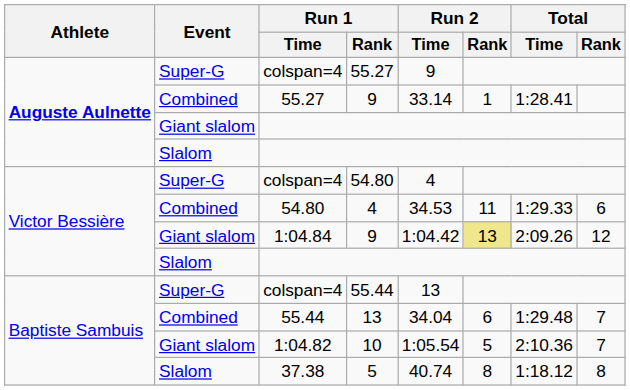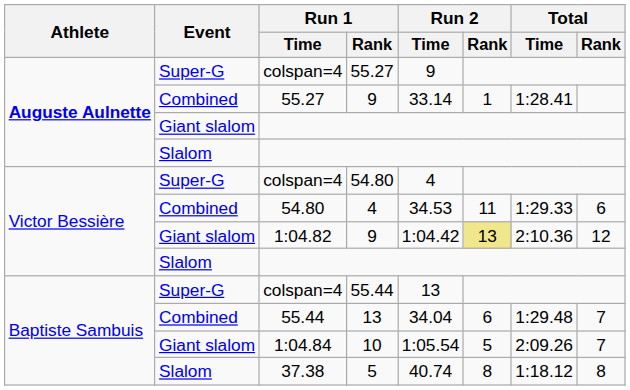(303, 236) 1:04.84 -> (303, 236) 1:04.82
(544, 236) 2:09.26 -> (544, 236) 2:10.36
(303, 345) 1:04.82 -> (303, 345) 1:04.84
(544, 345) 2:10.36 -> (544, 345) 2:09.26
